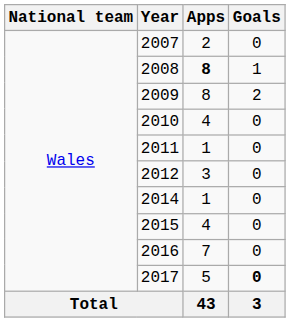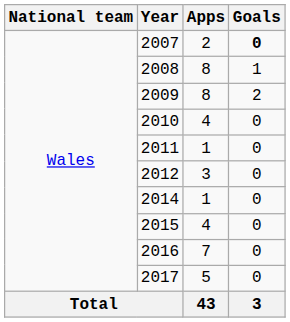(257, 44) normal -> (257, 44) bold
(206, 70) bold -> (206, 70) normal
(257, 278) bold -> (257, 278) normal
